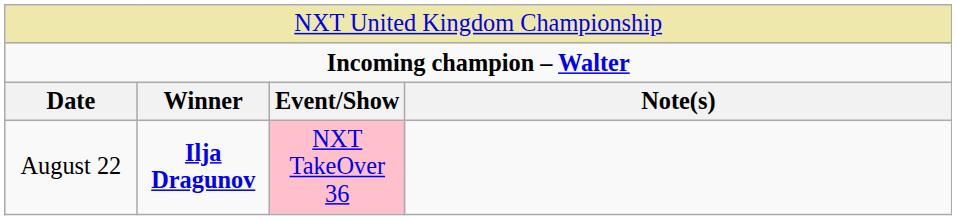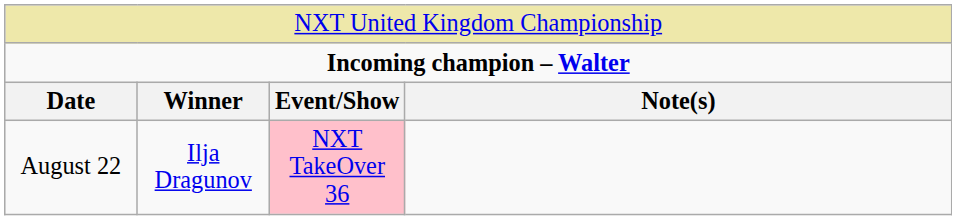(203, 166) bold -> (203, 166) normal
